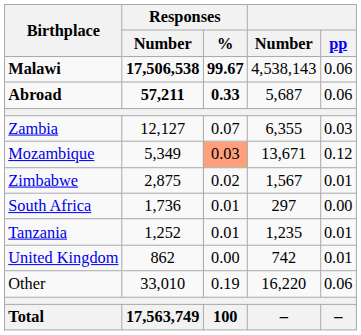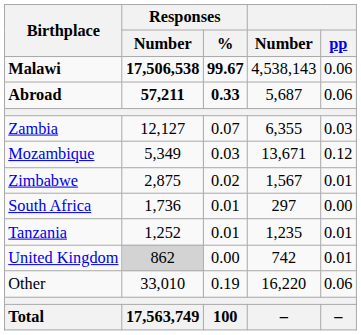(225, 154) lightsalmon background -> (225, 154) no background
(163, 257) no background -> (163, 257) lightgrey background
